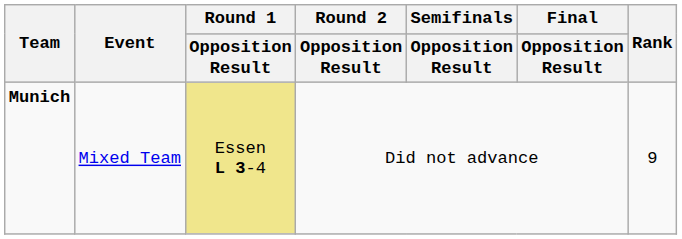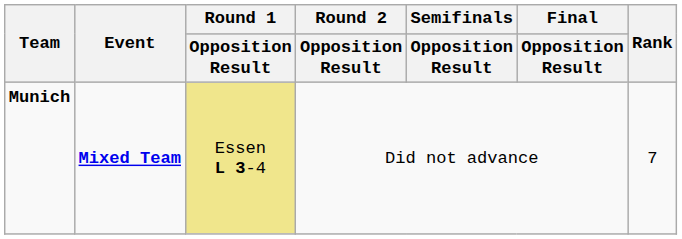(130, 158) normal -> (130, 158) bold
(652, 158) 9 -> (652, 158) 7
